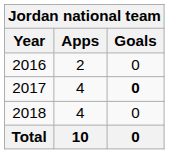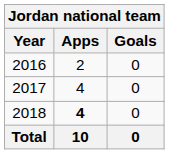(135, 88) bold -> (135, 88) normal
(80, 112) normal -> (80, 112) bold
